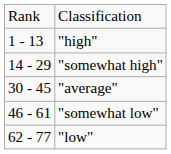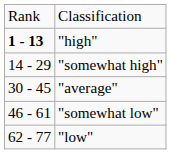(26, 40) normal -> (26, 40) bold
